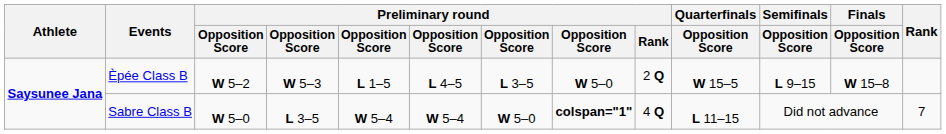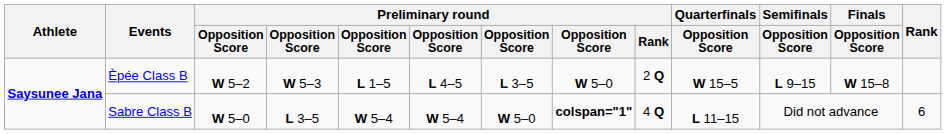(922, 112) 7 -> (922, 112) 6
